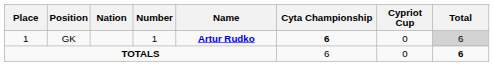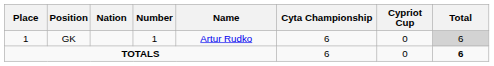(226, 38) bold -> (226, 38) normal
(327, 38) bold -> (327, 38) normal
